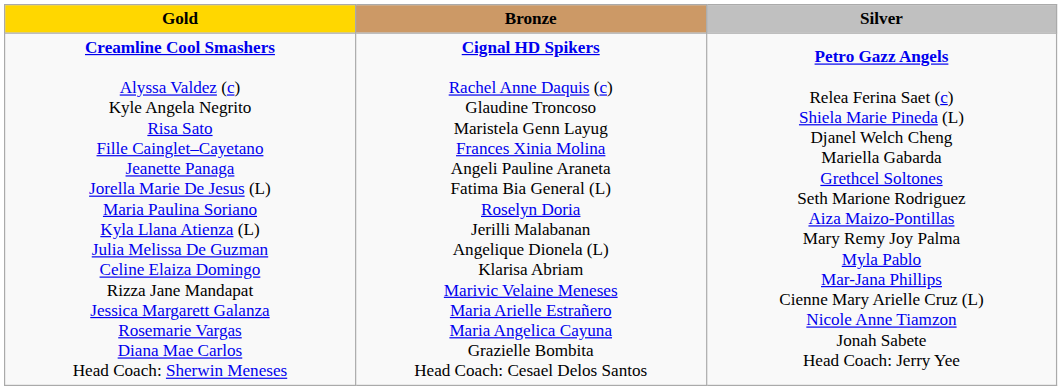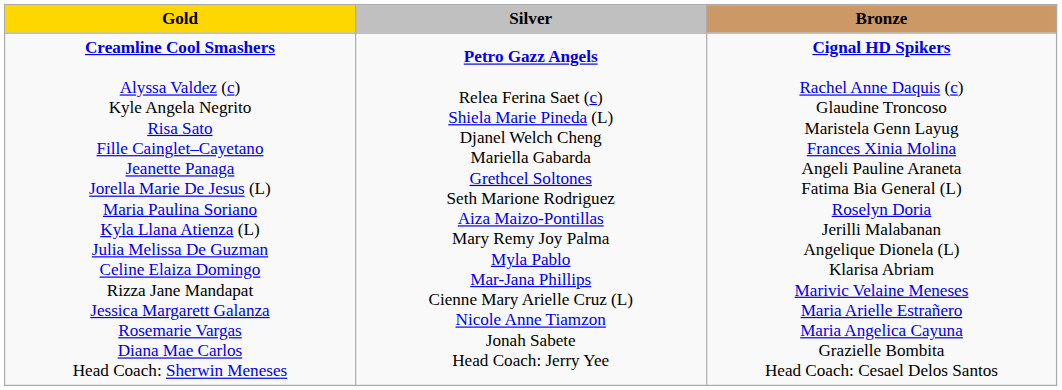columns swapped: (881, 19) <-> (531, 19)
